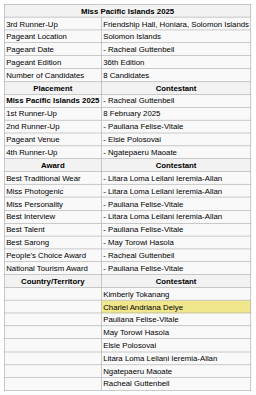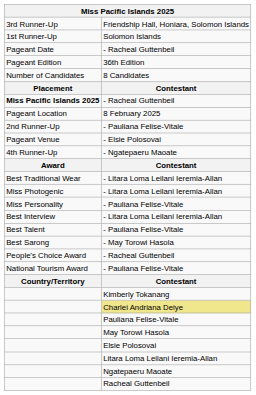(37, 36) Pageant Location -> (32, 36) 1st Runner-Up
(32, 113) 1st Runner-Up -> (37, 113) Pageant Location
